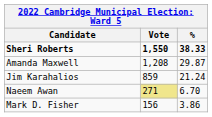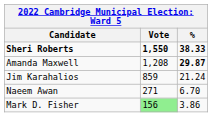(192, 63) normal -> (192, 63) bold
(150, 91) khaki background -> (150, 91) no background
(150, 105) no background -> (150, 105) lightgreen background
